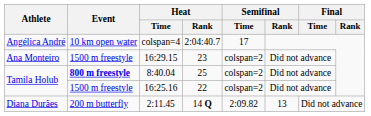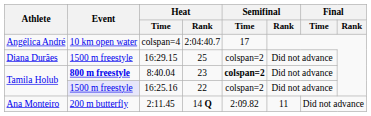(33, 58) Ana Monteiro -> (32, 58) Diana Durães
(202, 58) 23 -> (202, 58) 25
(202, 73) 25 -> (202, 73) 23
(244, 73) normal -> (245, 73) bold
(101, 88) no background -> (101, 88) lavender background
(32, 104) Diana Durães -> (33, 104) Ana Monteiro
(282, 104) 13 -> (284, 104) 11
